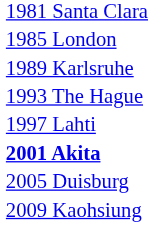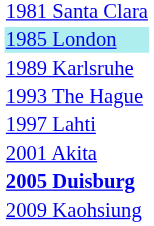(61, 39) no background -> (61, 39) paleturquoise background
(53, 153) bold -> (51, 153) normal
(67, 181) normal -> (70, 181) bold
